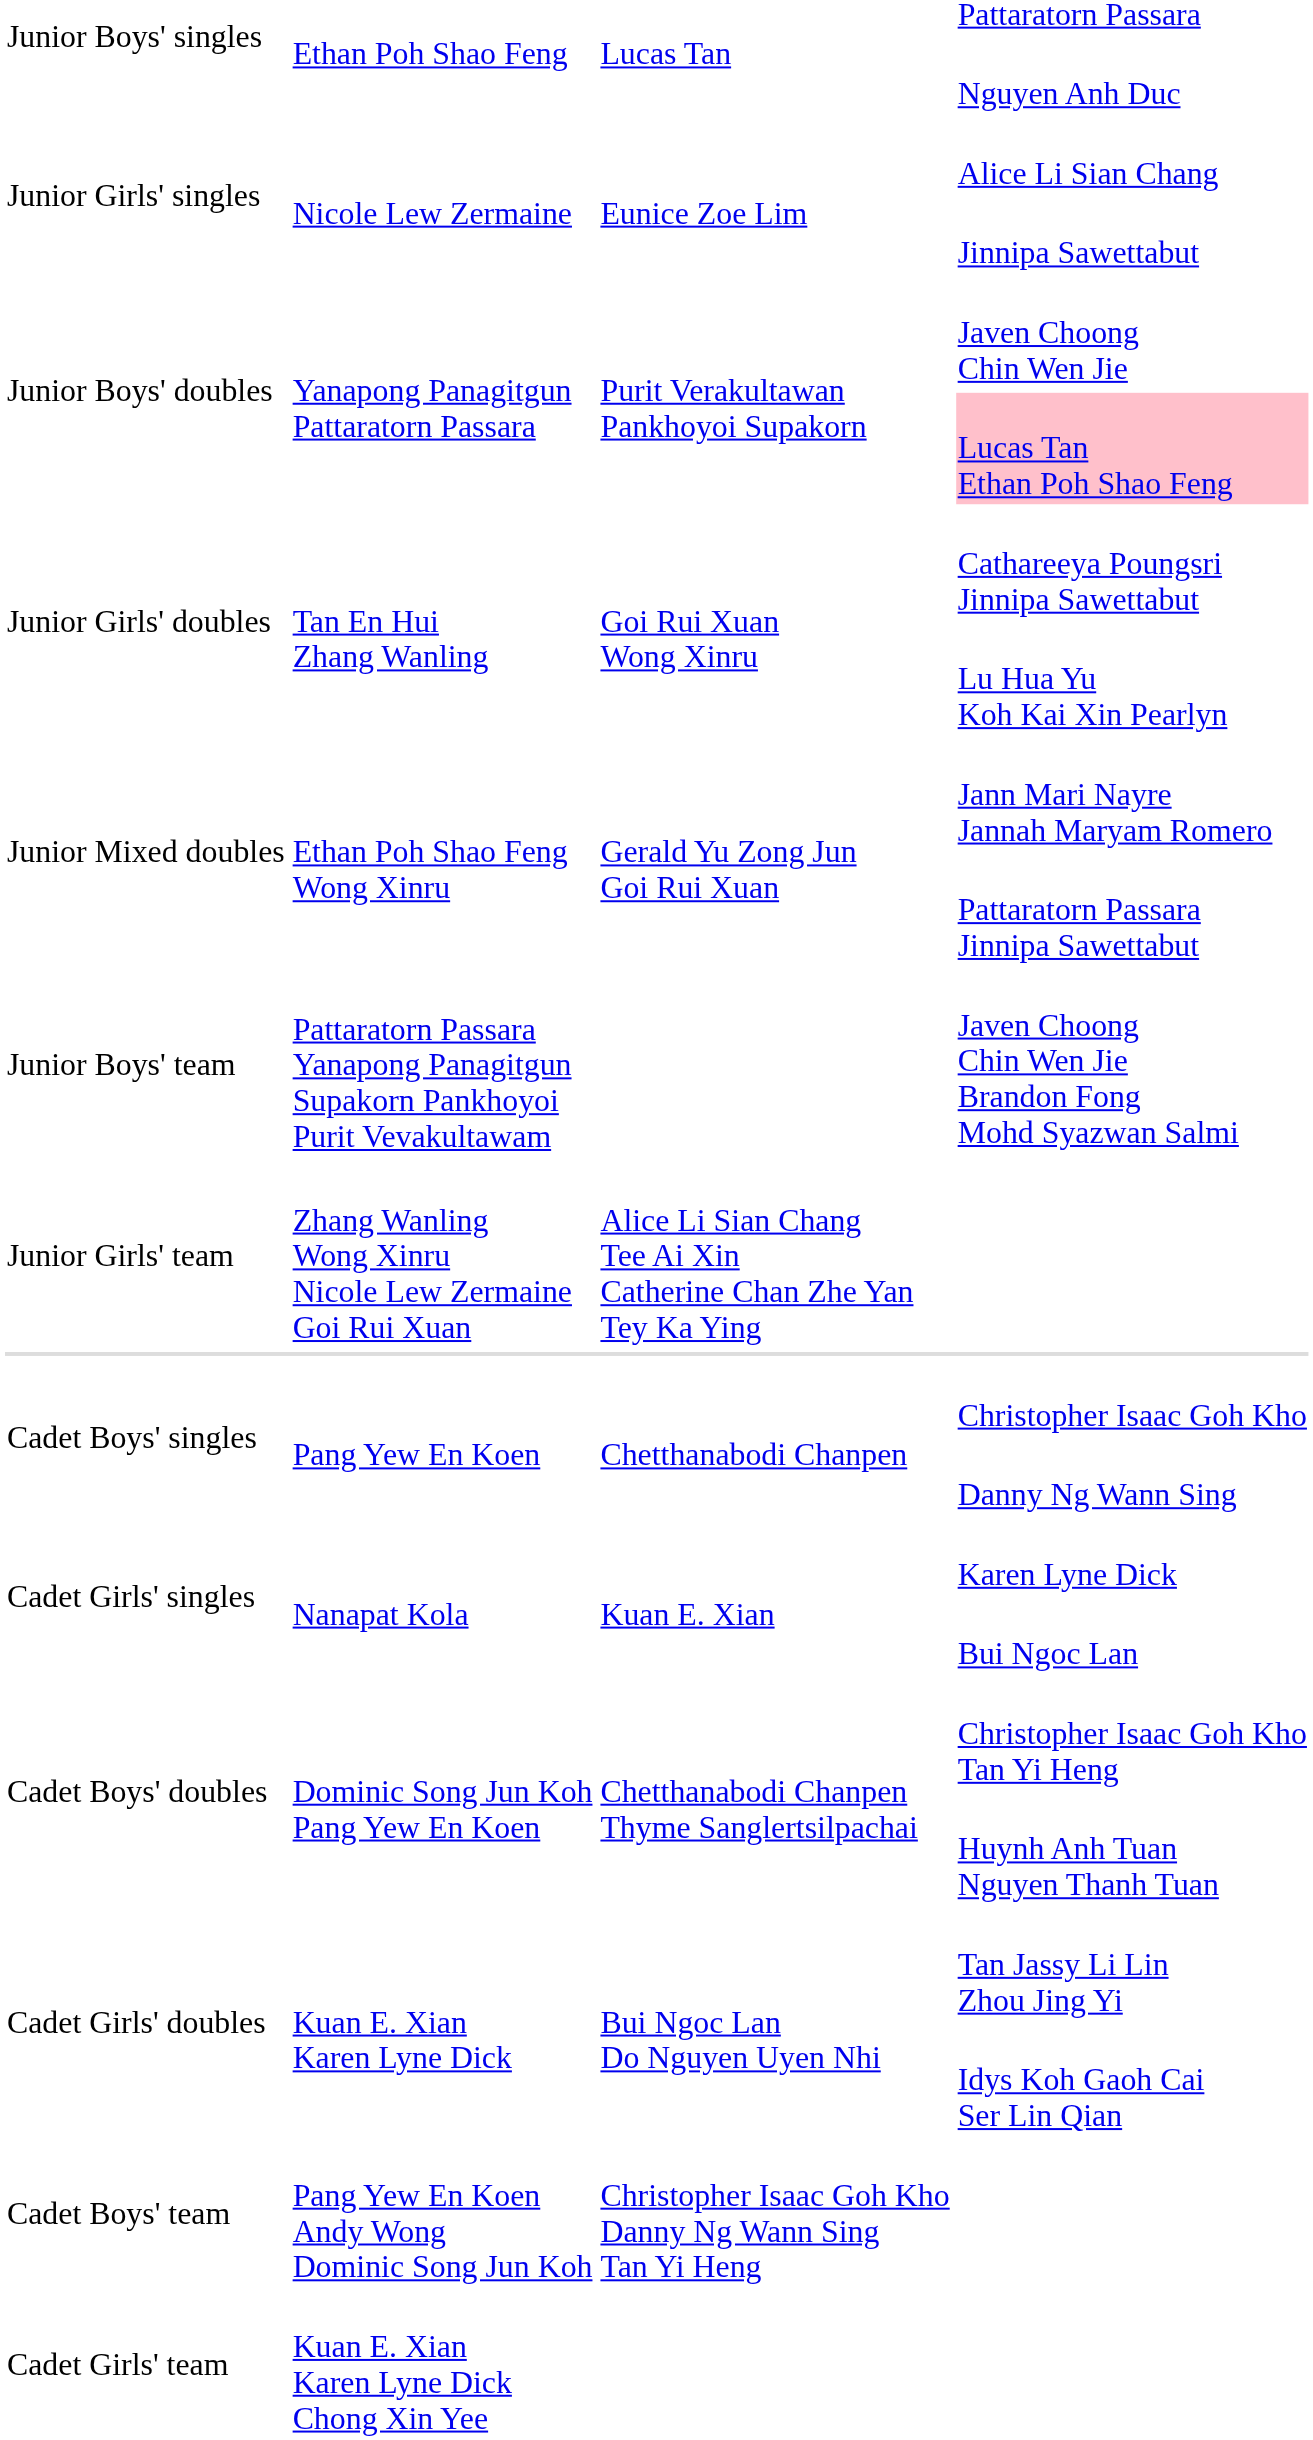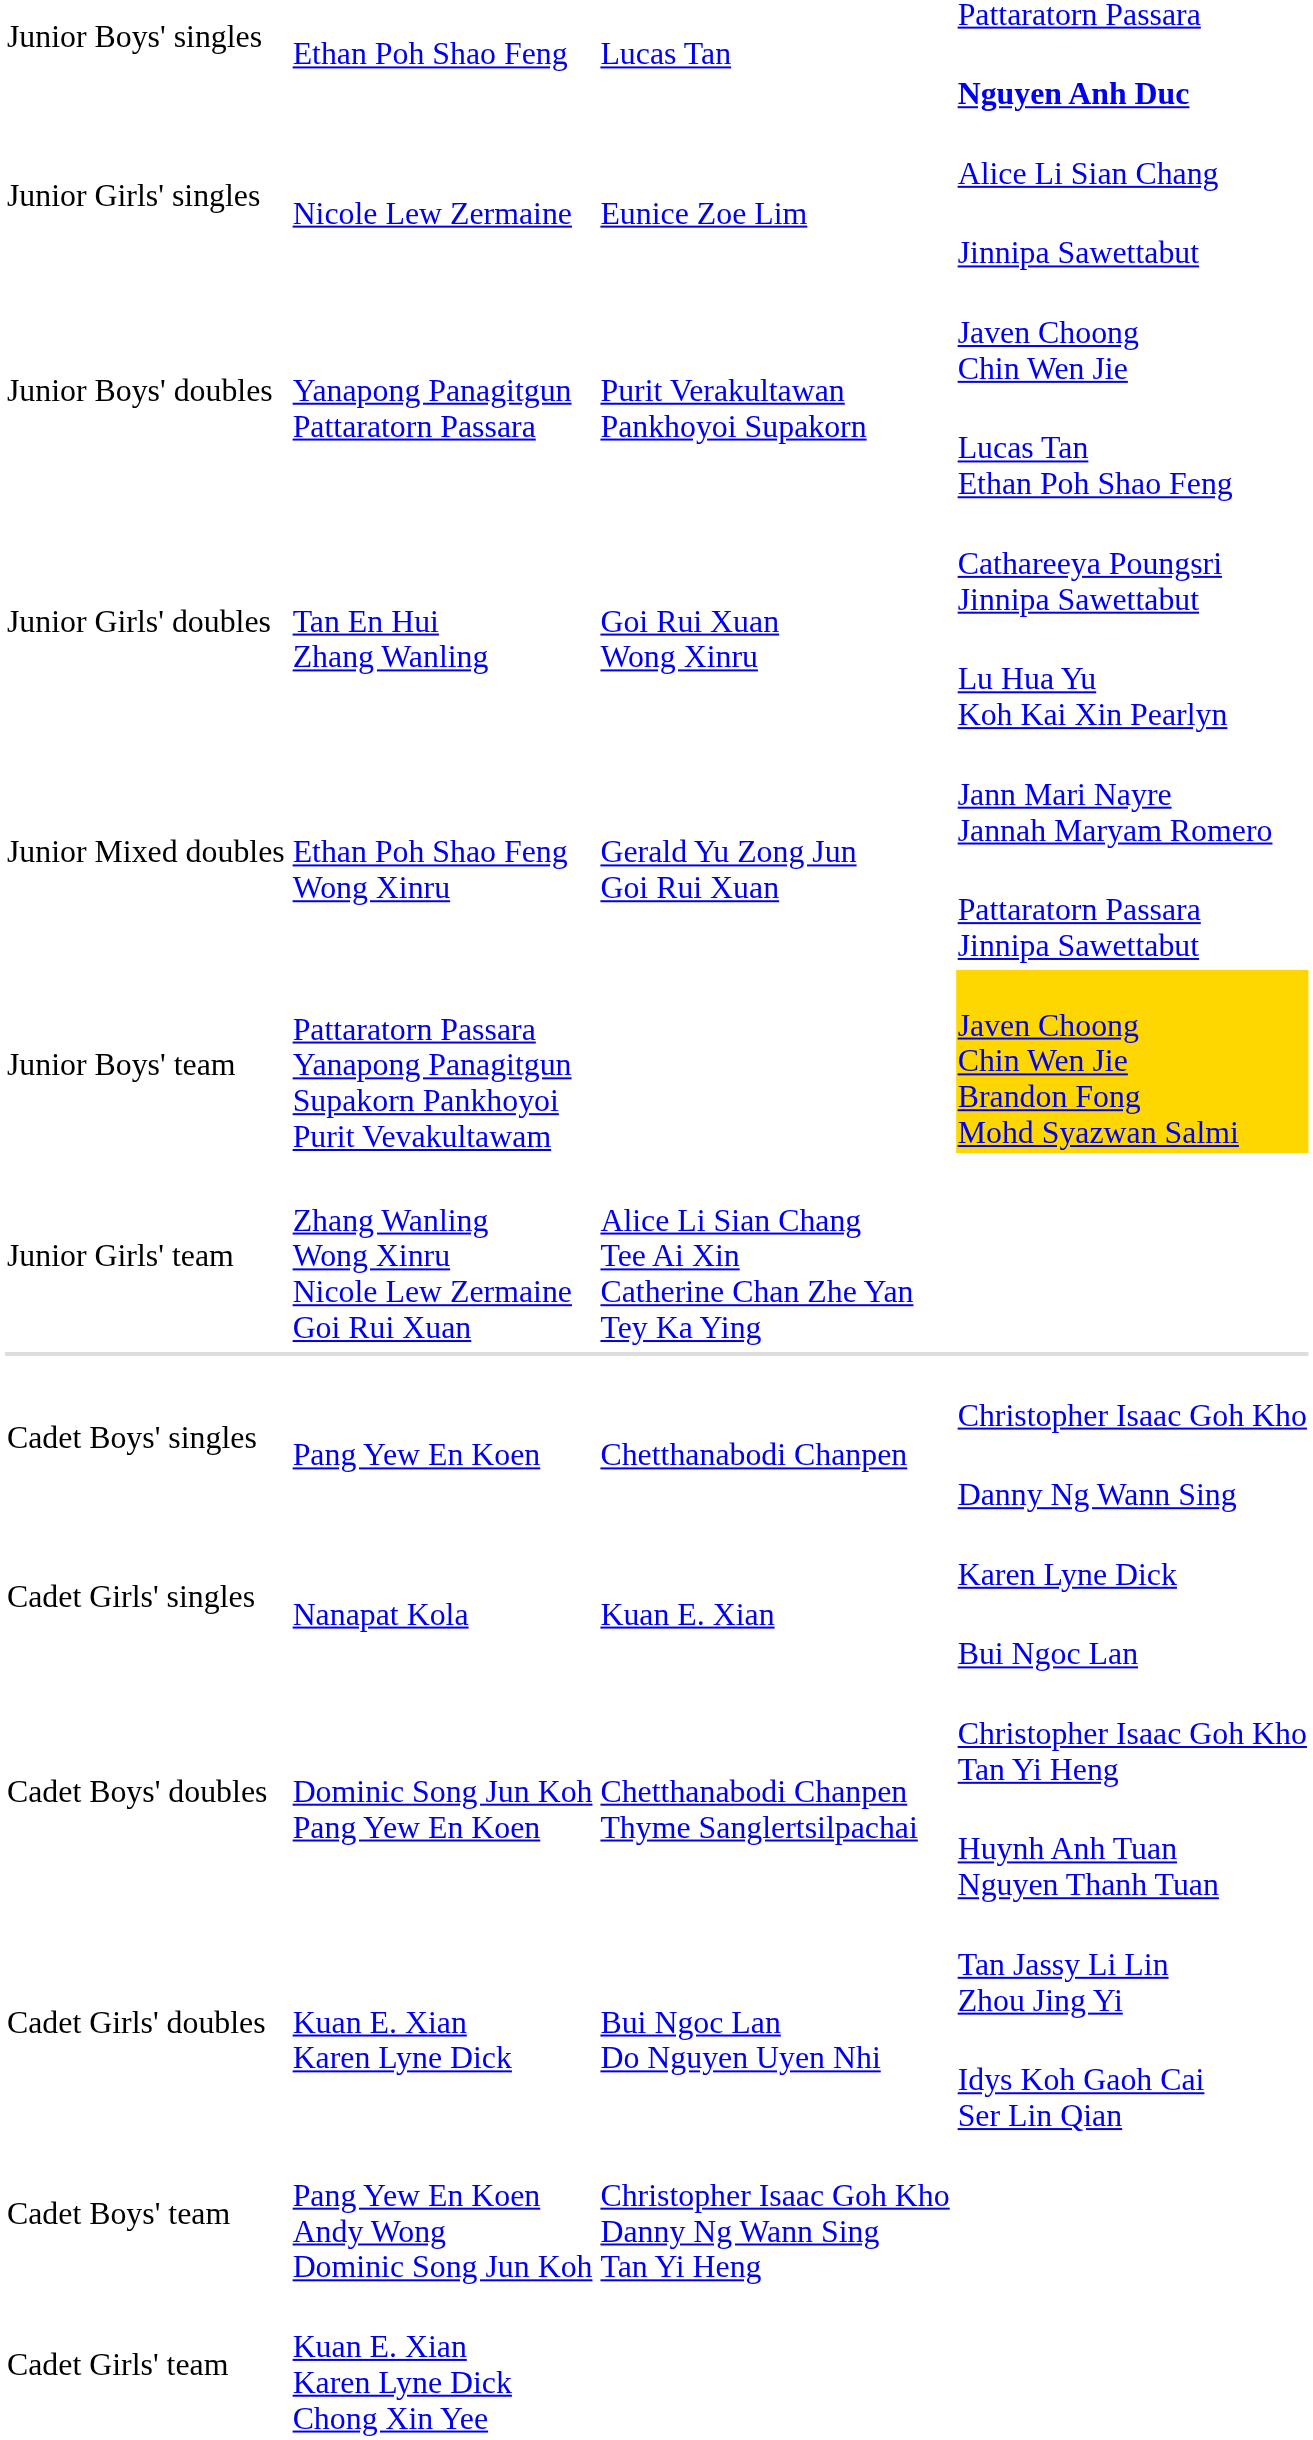(1069, 93) normal -> (1074, 93) bold
(1095, 465) pink background -> (1095, 465) no background
(1098, 1078) no background -> (1098, 1078) gold background
